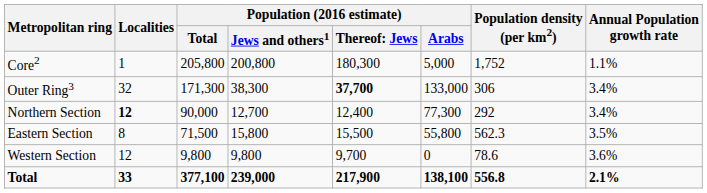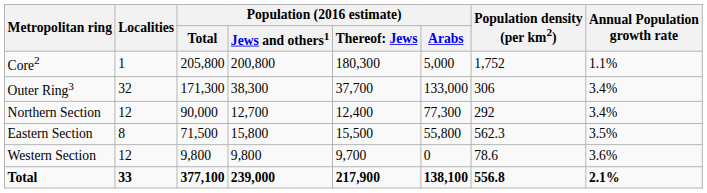(354, 89) bold -> (354, 89) normal
(125, 112) bold -> (125, 112) normal
